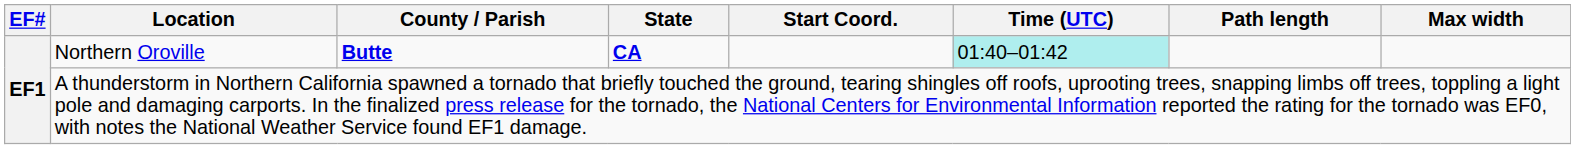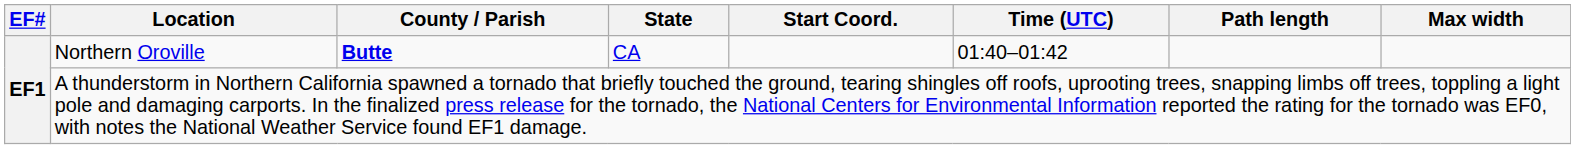(627, 51) bold -> (627, 51) normal
(1013, 51) paleturquoise background -> (1013, 51) no background
